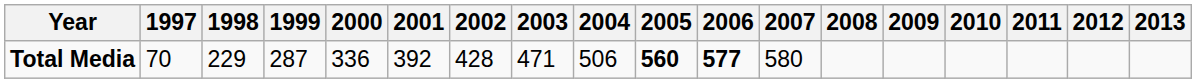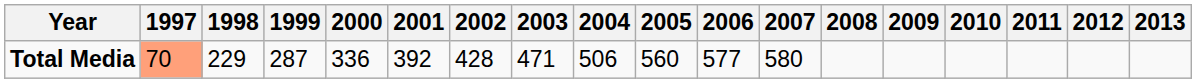(158, 59) no background -> (158, 59) lightsalmon background
(660, 59) bold -> (660, 59) normal
(722, 59) bold -> (722, 59) normal
